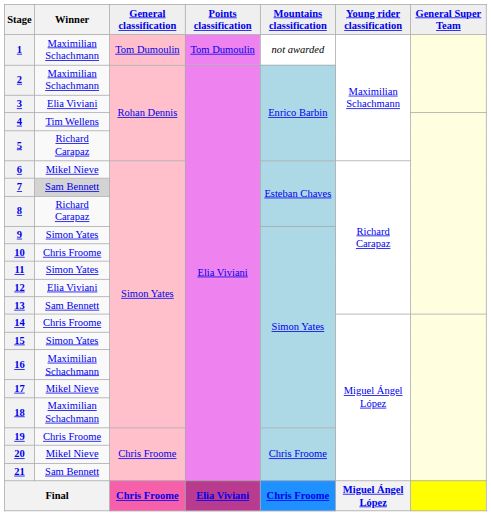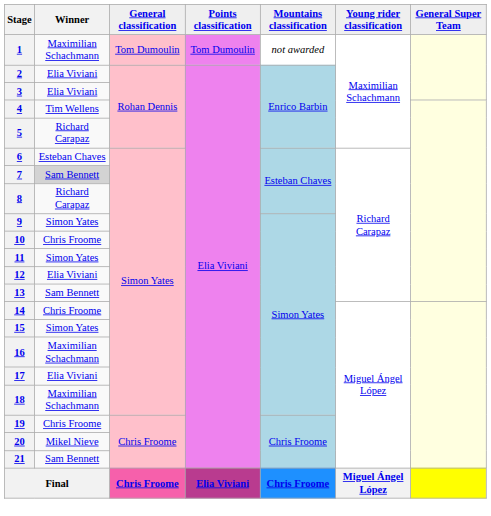(72, 80) Maximilian Schachmann -> (72, 74) Elia Viviani
(72, 169) Mikel Nieve -> (72, 157) Esteban Chaves
(72, 389) Mikel Nieve -> (72, 376) Elia Viviani
